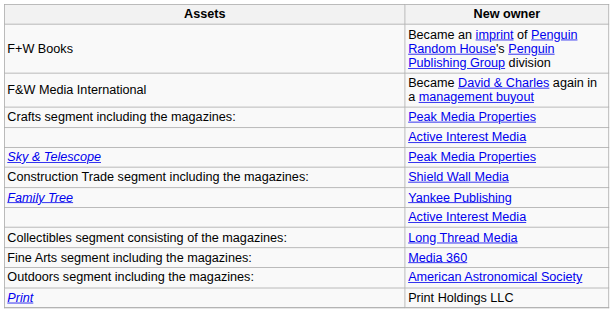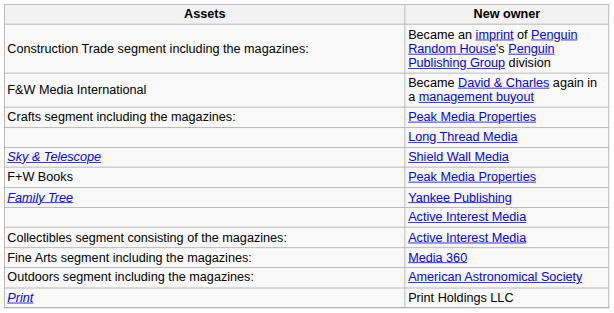(40, 48) F+W Books -> (158, 48) Construction Trade segment including the magazines:
(467, 137) Active Interest Media -> (463, 137) Long Thread Media
(472, 157) Peak Media Properties -> (458, 157) Shield Wall Media
(158, 177) Construction Trade segment including the magazines: -> (40, 177) F+W Books
(458, 177) Shield Wall Media -> (472, 177) Peak Media Properties
(463, 237) Long Thread Media -> (467, 237) Active Interest Media
